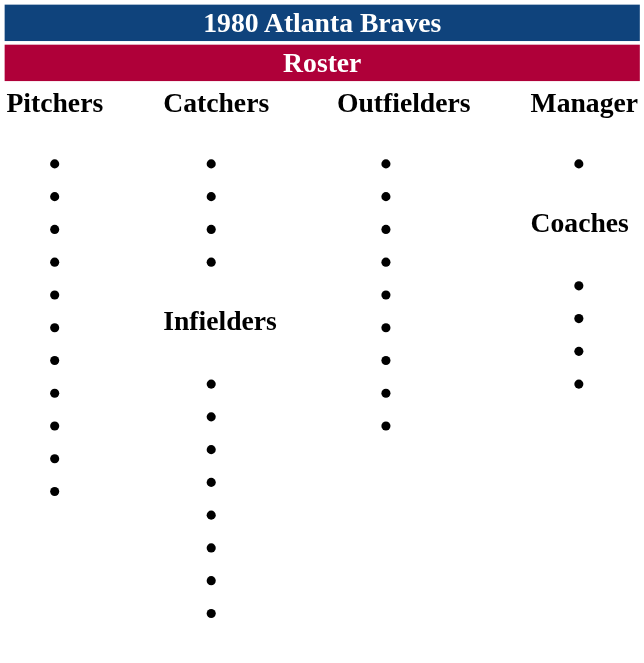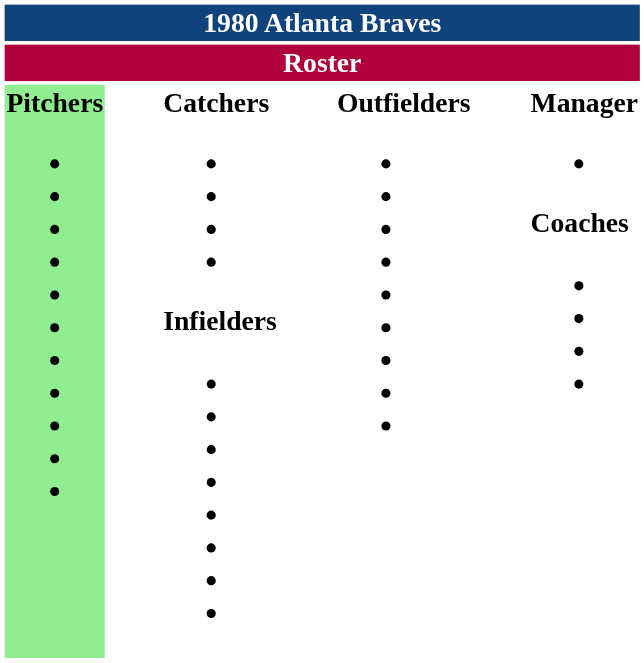(55, 297) no background -> (55, 297) lightgreen background
